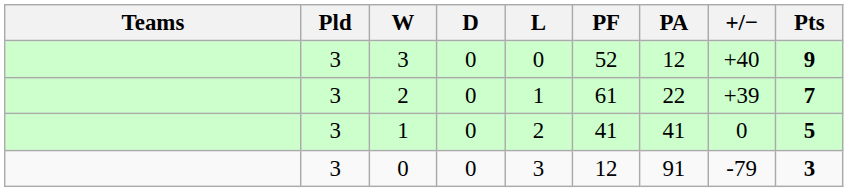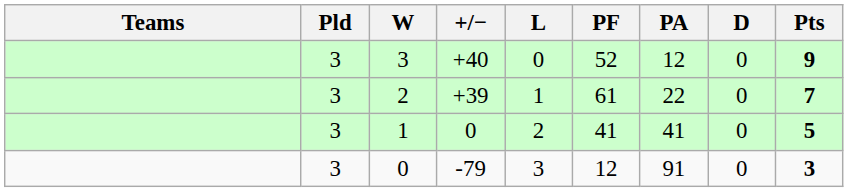columns swapped: (471, 22) <-> (742, 22)
